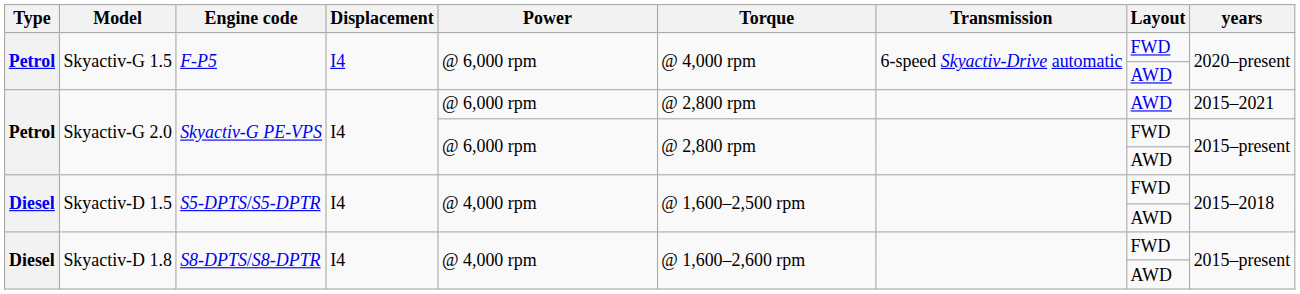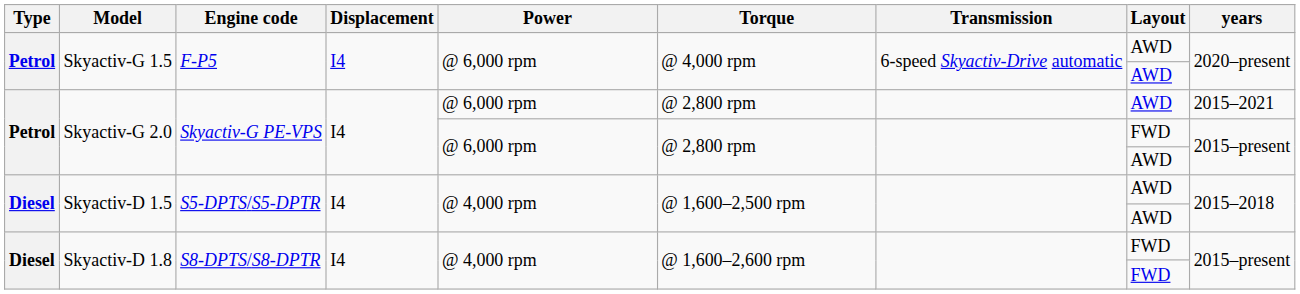(1151, 47) FWD -> (1151, 47) AWD
(1151, 189) FWD -> (1151, 189) AWD
(1151, 274) AWD -> (1151, 274) FWD
